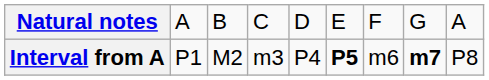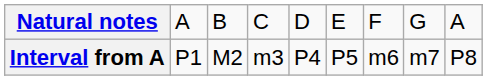(345, 57) bold -> (345, 57) normal
(425, 57) bold -> (424, 57) normal
